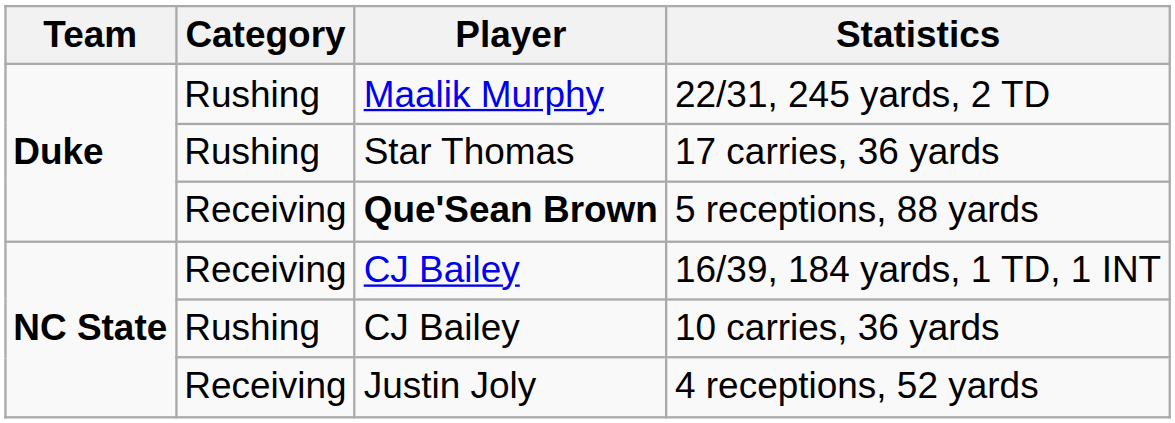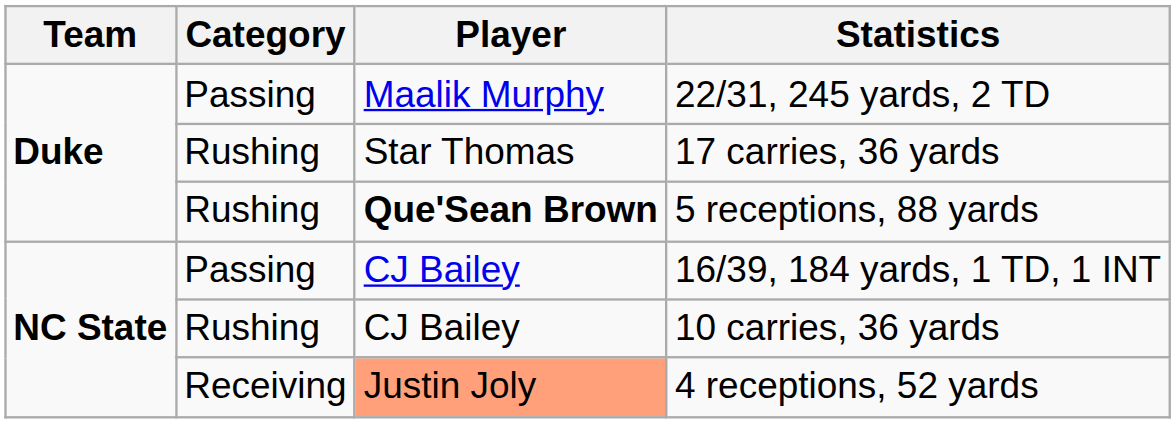(252, 93) Rushing -> (250, 93) Passing
(265, 210) Receiving -> (252, 210) Rushing
(265, 269) Receiving -> (250, 269) Passing
(450, 386) no background -> (450, 386) lightsalmon background
